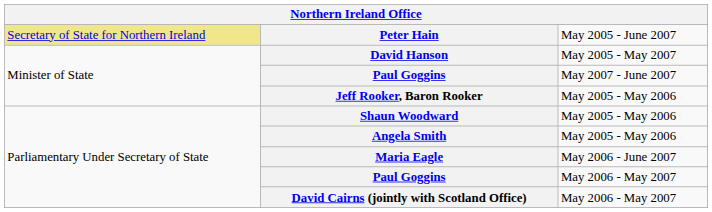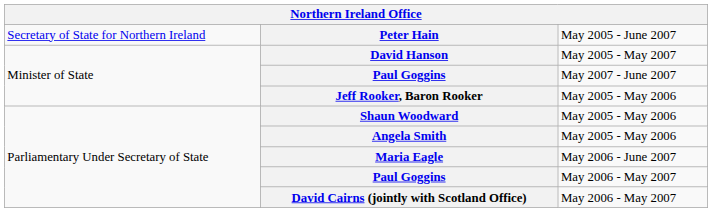(106, 34) khaki background -> (106, 34) no background
